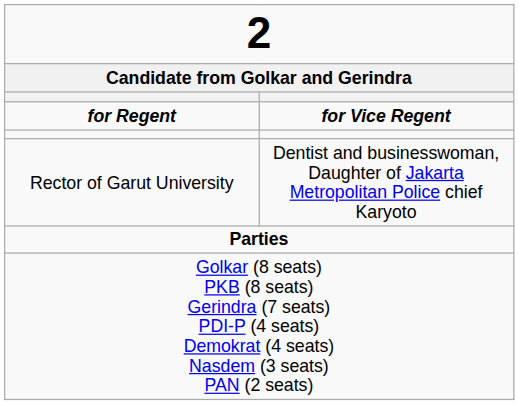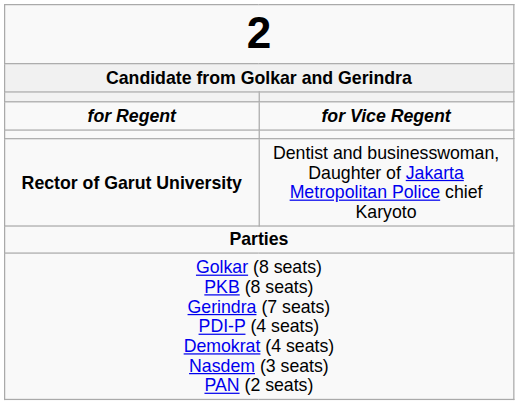(132, 182) normal -> (132, 182) bold
